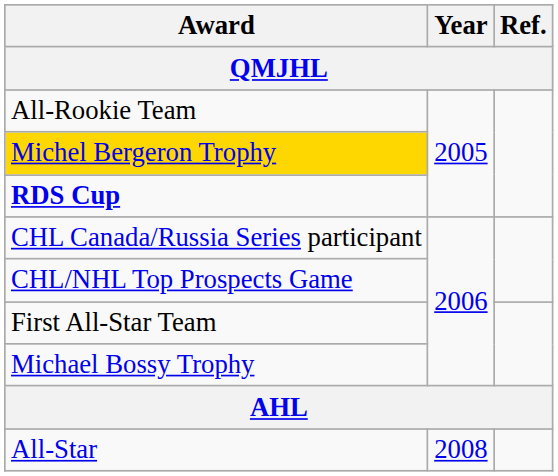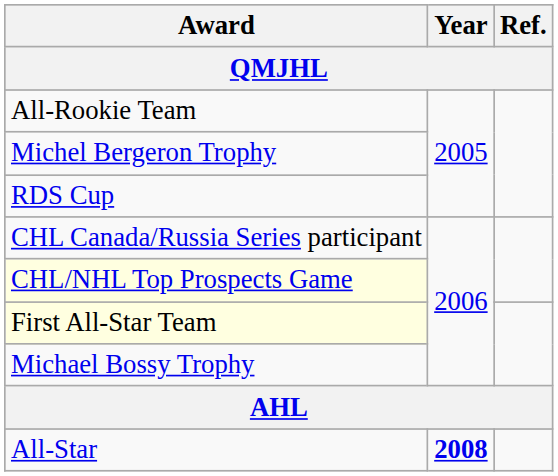(144, 152) gold background -> (144, 152) no background
(66, 195) bold -> (63, 195) normal
(182, 279) no background -> (182, 279) lightyellow background
(114, 322) no background -> (114, 322) lightyellow background
(461, 449) normal -> (461, 449) bold
